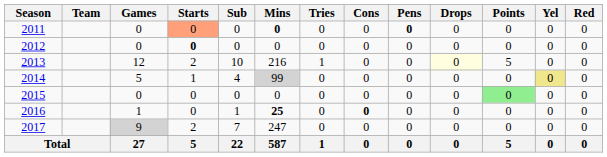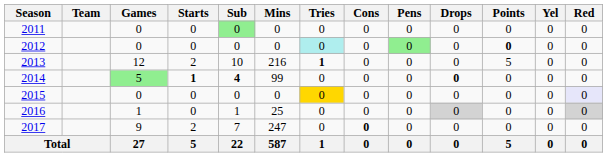(193, 29) lightsalmon background -> (193, 29) no background
(237, 29) no background -> (237, 29) lightgreen background
(277, 29) bold -> (277, 29) normal
(409, 29) bold -> (409, 29) normal
(193, 45) bold -> (193, 45) normal
(322, 45) no background -> (322, 45) paleturquoise background
(409, 45) no background -> (409, 45) lightgreen background
(509, 45) normal -> (509, 45) bold
(322, 62) normal -> (322, 62) bold
(456, 62) lightyellow background -> (456, 62) no background
(139, 78) no background -> (139, 78) lightgreen background
(193, 78) normal -> (193, 78) bold
(237, 78) normal -> (237, 78) bold
(277, 78) lightgrey background -> (277, 78) no background
(456, 78) normal -> (456, 78) bold
(550, 78) khaki background -> (550, 78) no background
(322, 94) no background -> (322, 94) gold background
(509, 94) lightgreen background -> (509, 94) no background
(584, 94) no background -> (584, 94) lavender background
(277, 111) bold -> (277, 111) normal
(366, 111) bold -> (366, 111) normal
(456, 111) no background -> (456, 111) lightgrey background
(584, 111) no background -> (584, 111) lightgrey background
(139, 127) lightgrey background -> (139, 127) no background
(366, 127) normal -> (366, 127) bold
